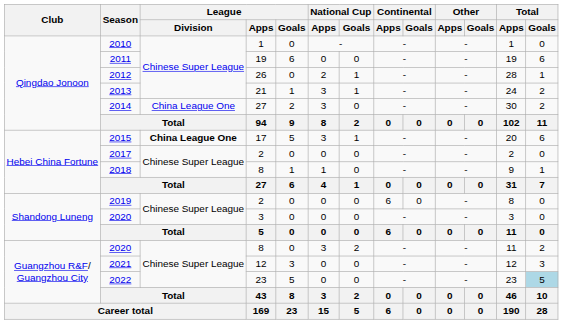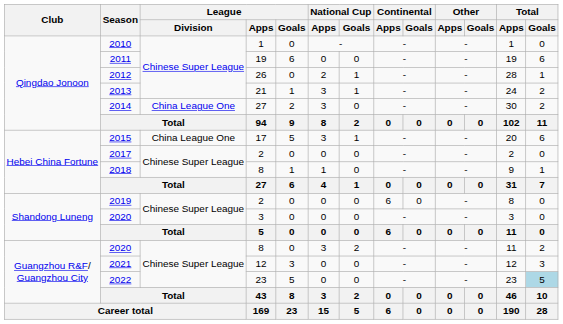(193, 138) bold -> (193, 138) normal
